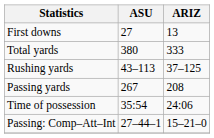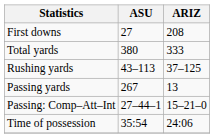(172, 32) 13 -> (175, 32) 208
(175, 87) 208 -> (172, 87) 13
rows swapped: (61, 123) <-> (51, 105)
